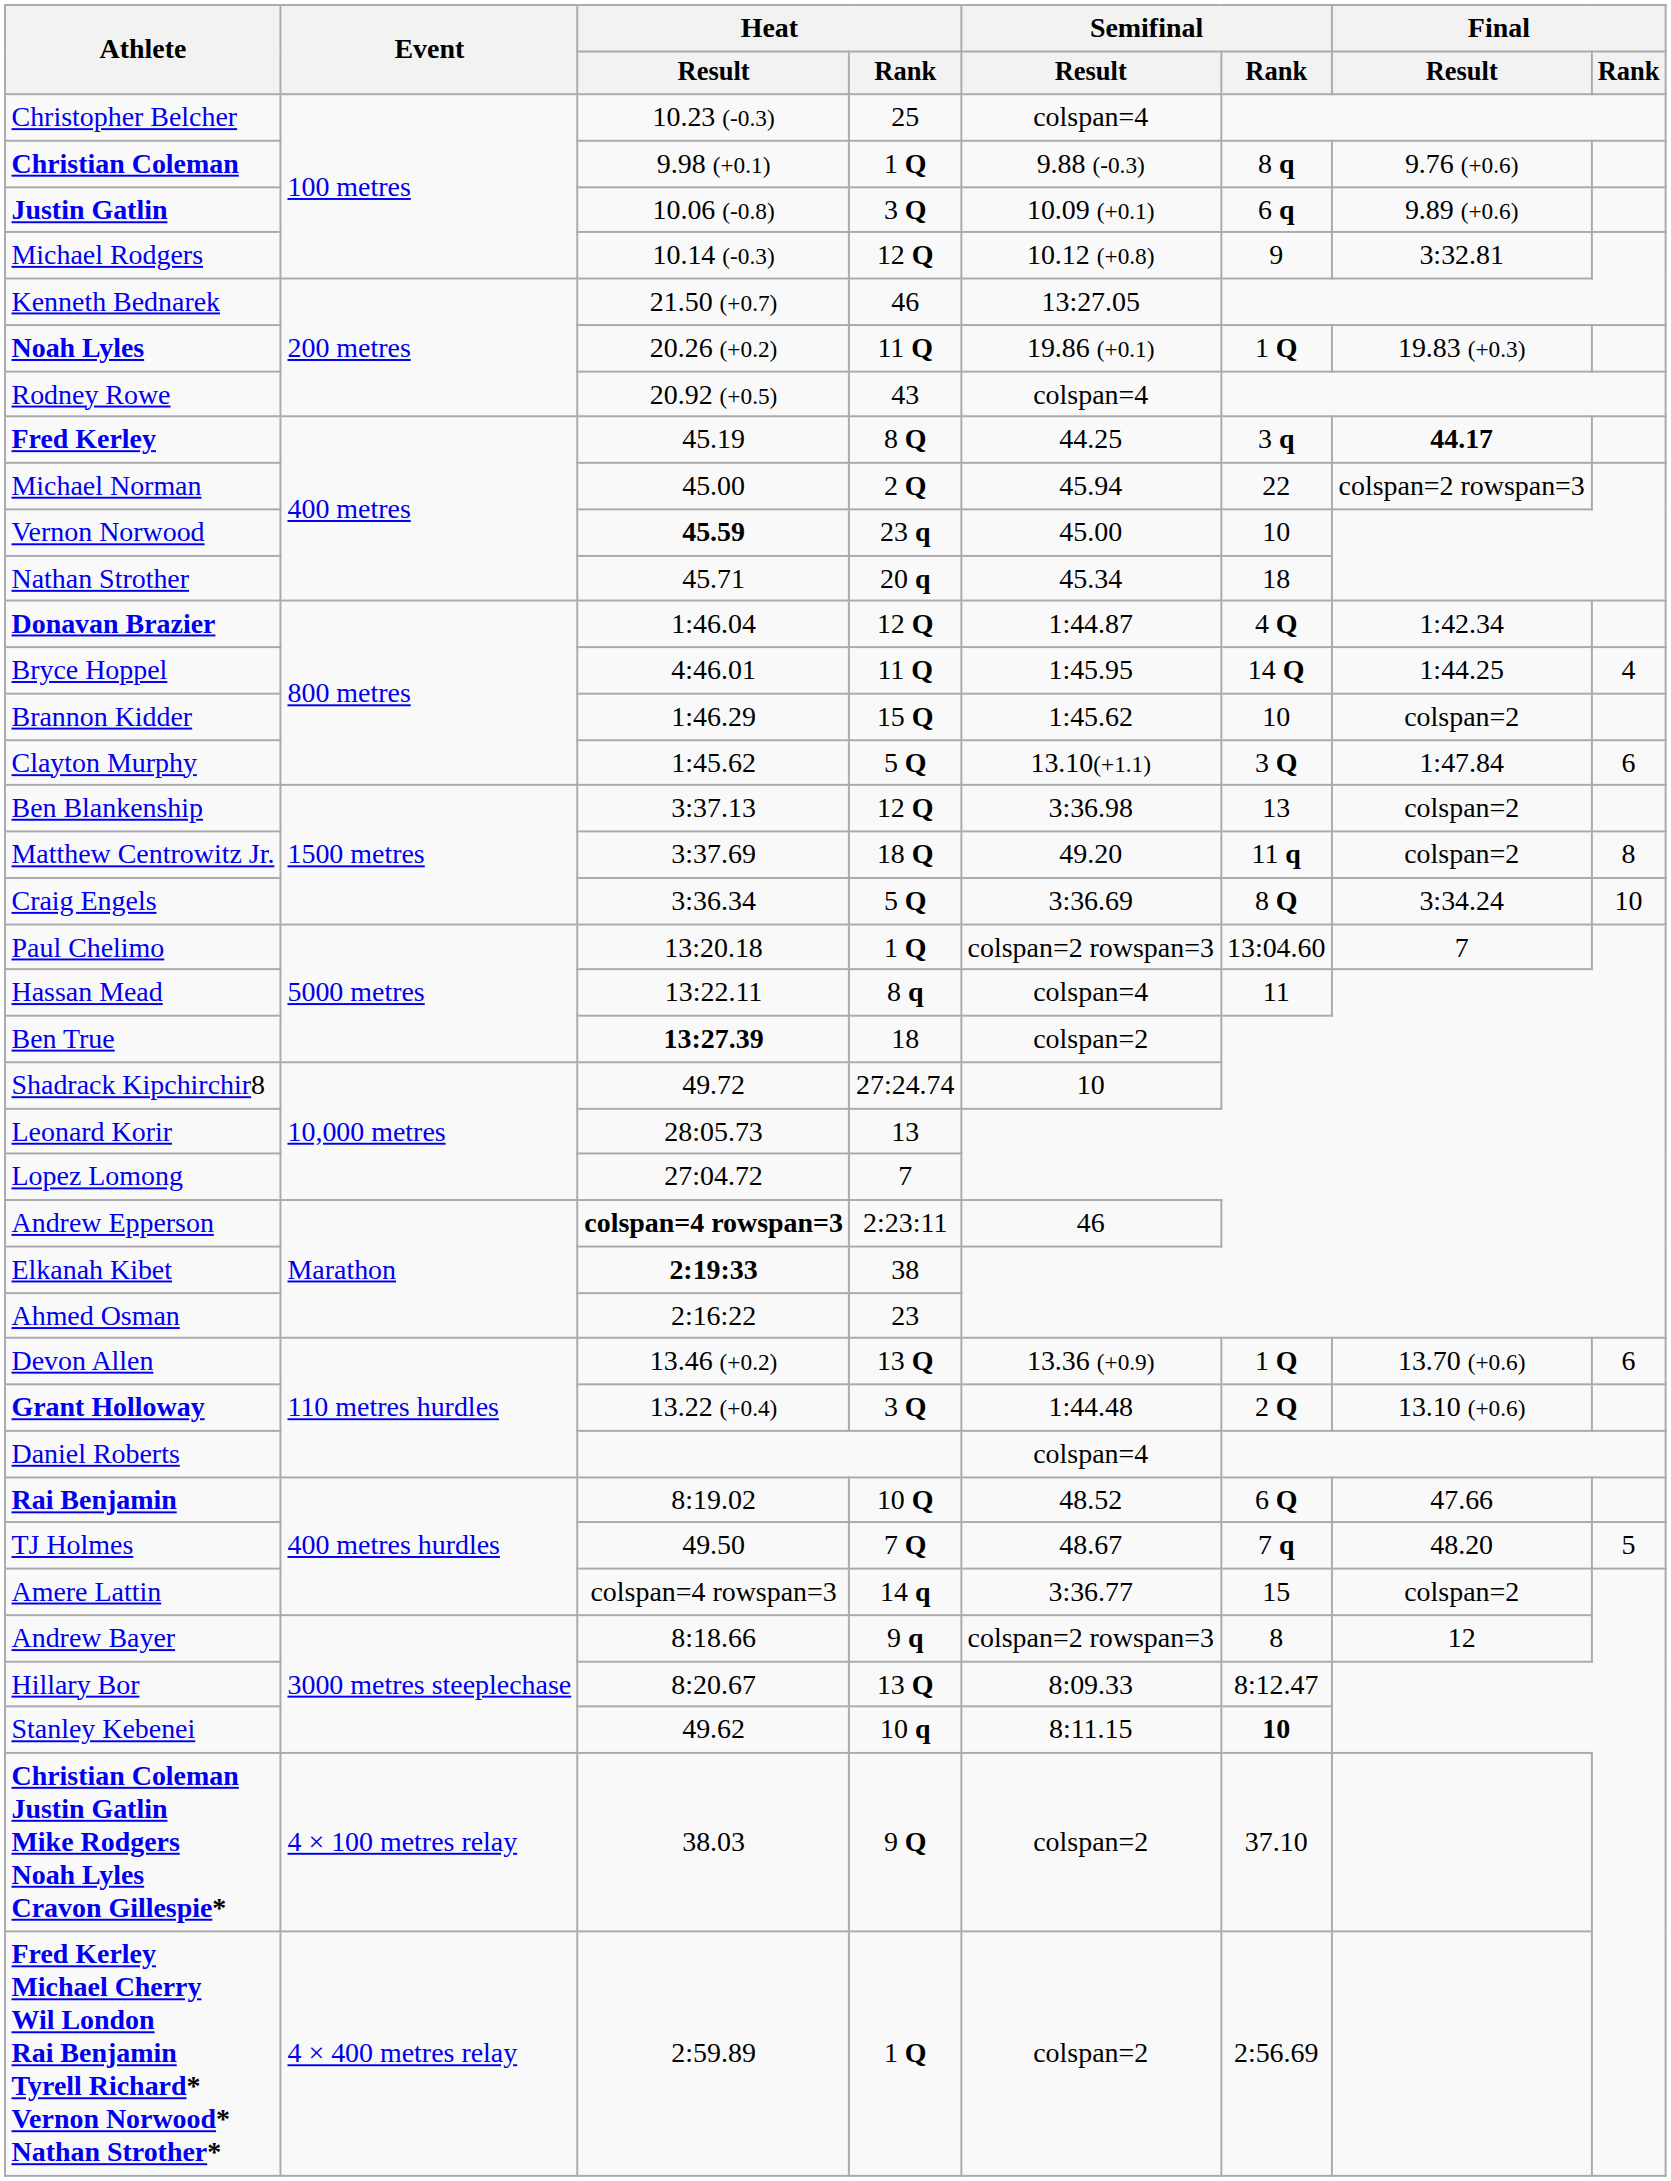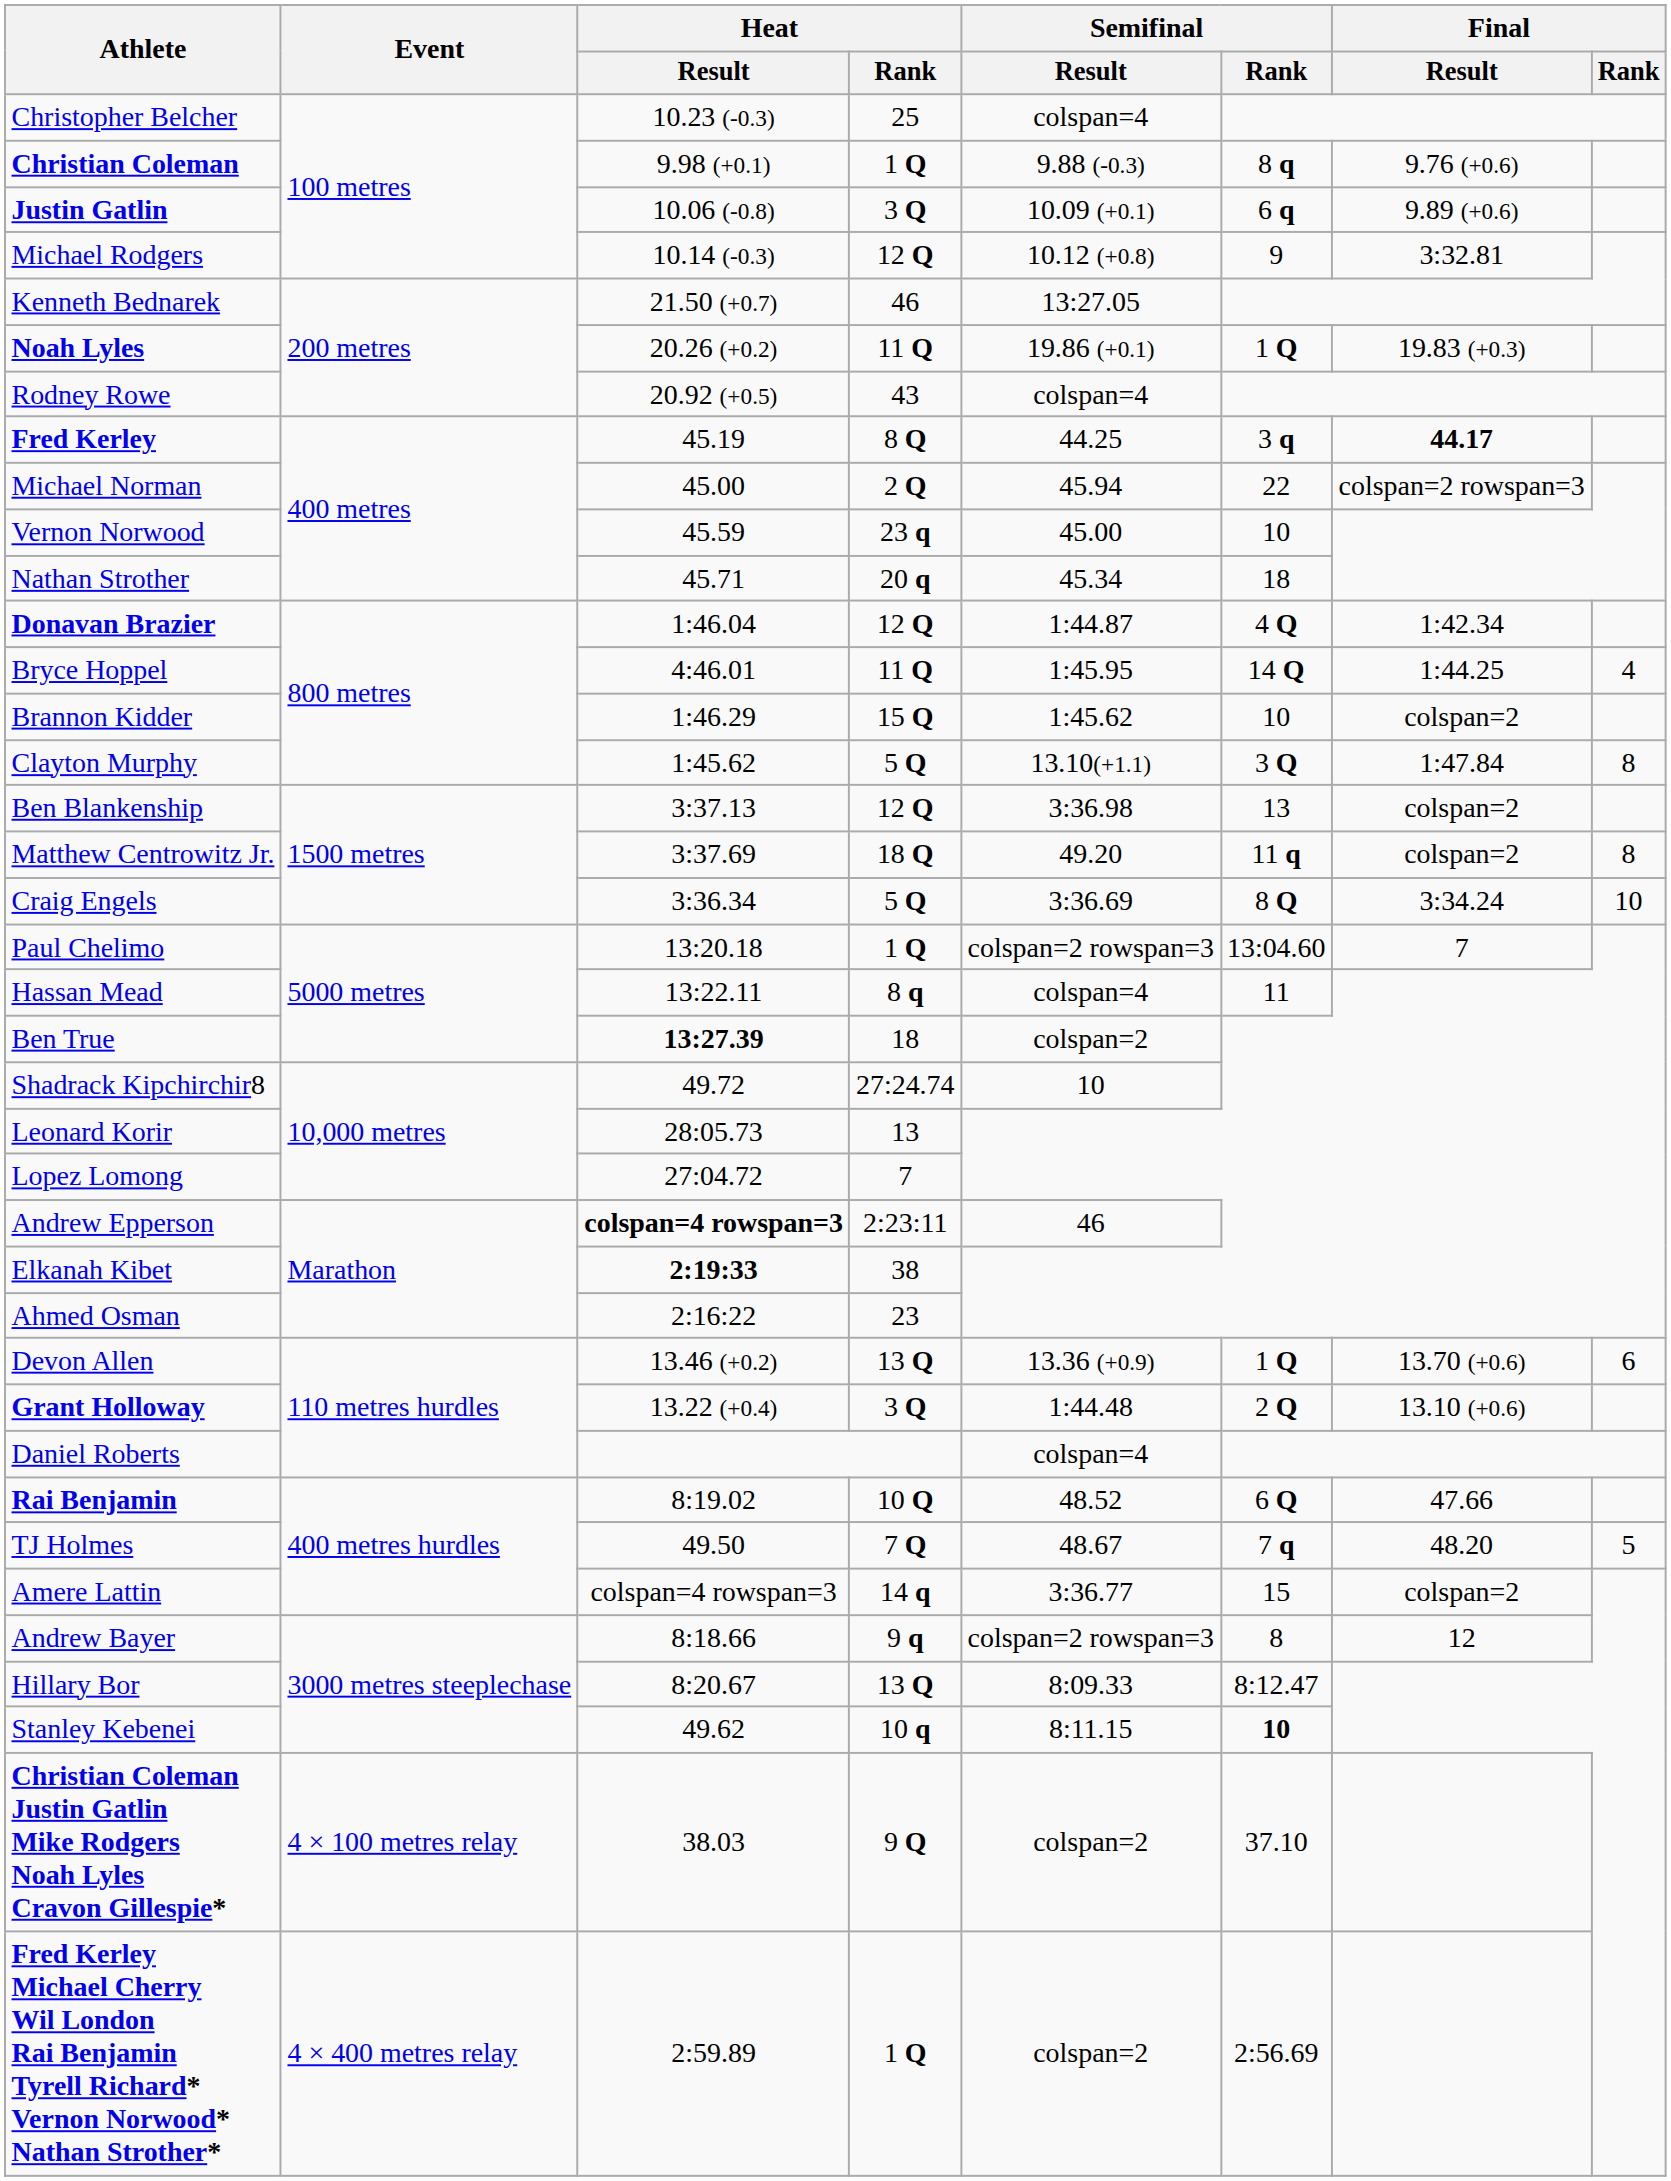(714, 532) bold -> (714, 532) normal
(1629, 762) 6 -> (1629, 762) 8
